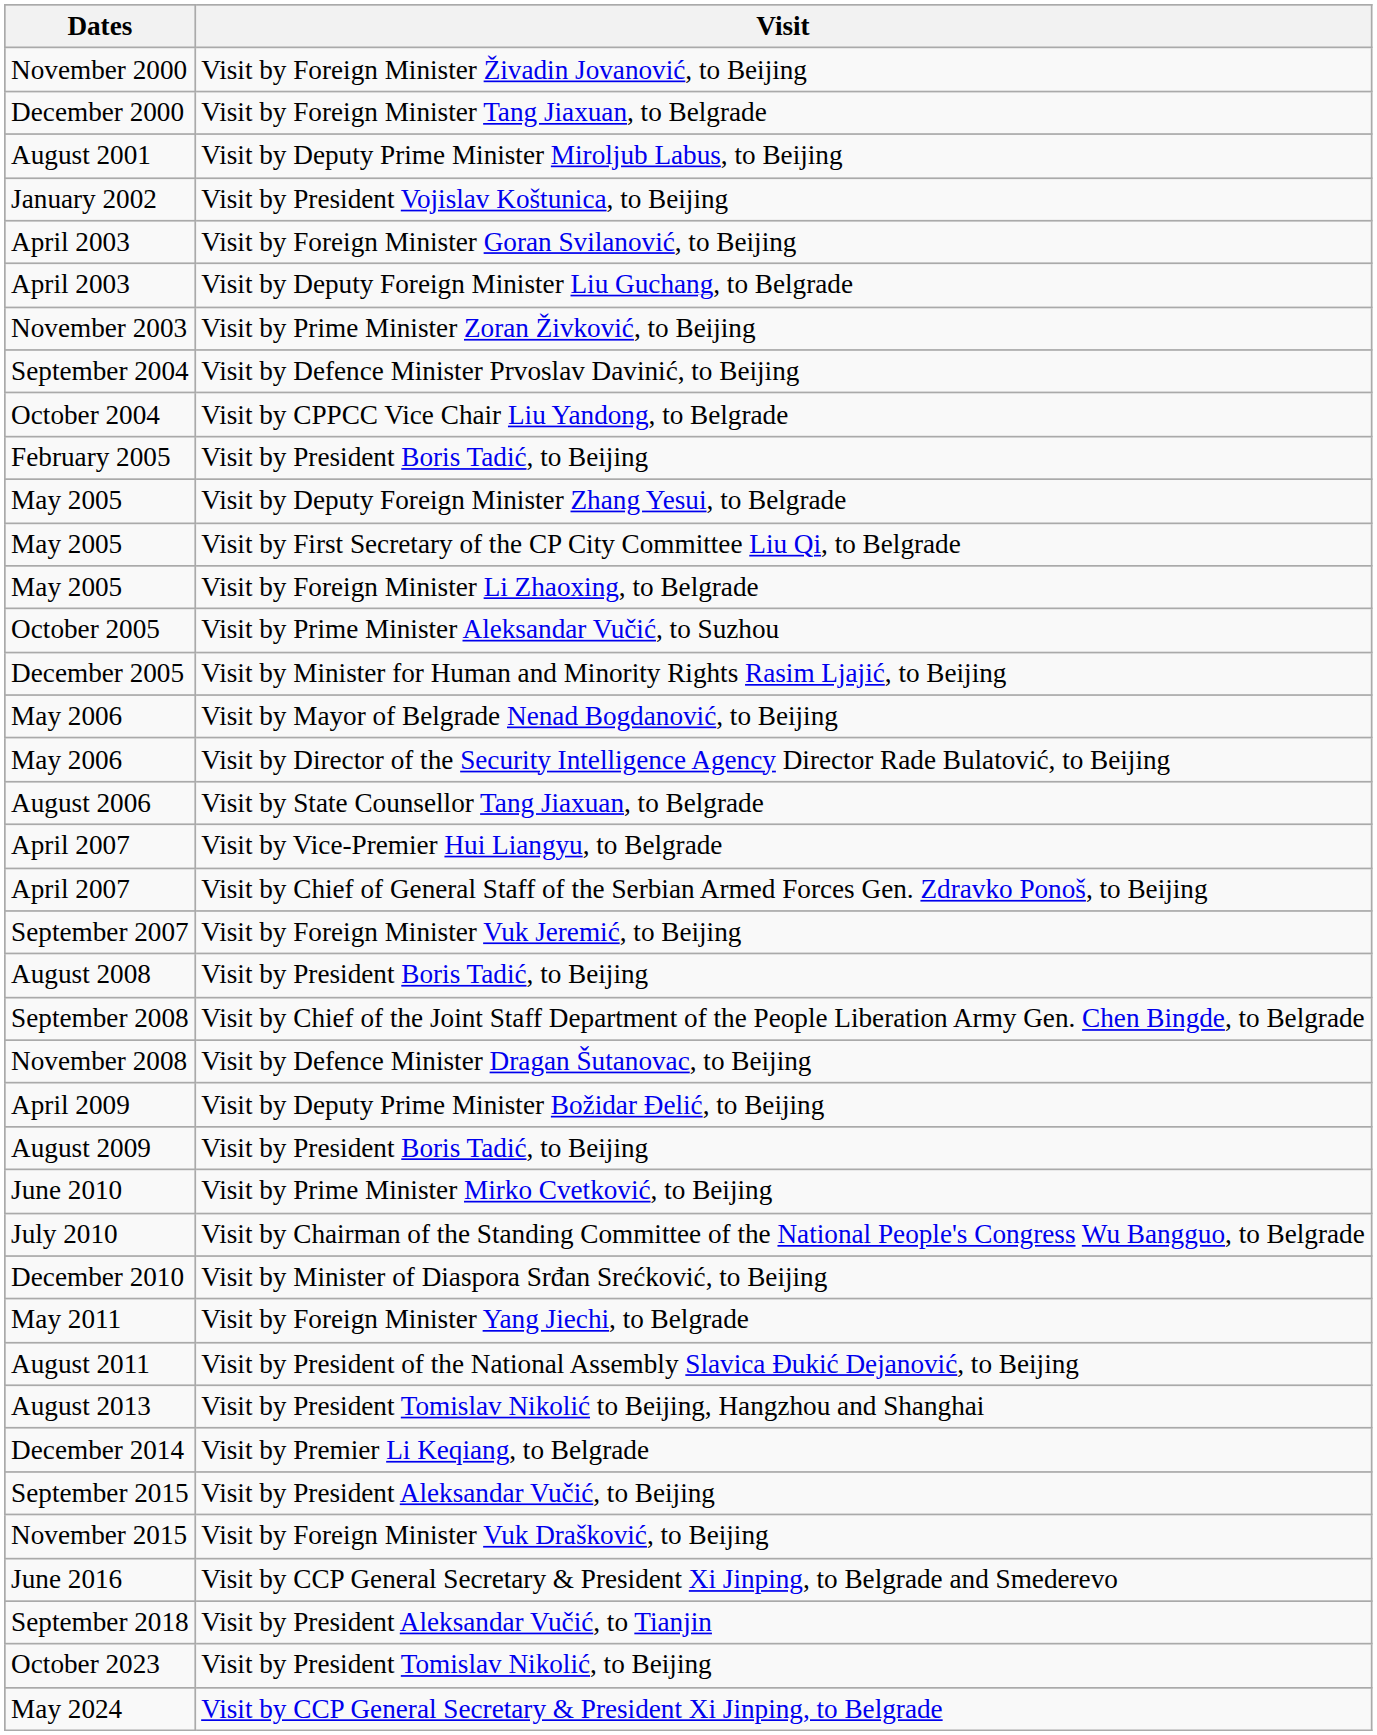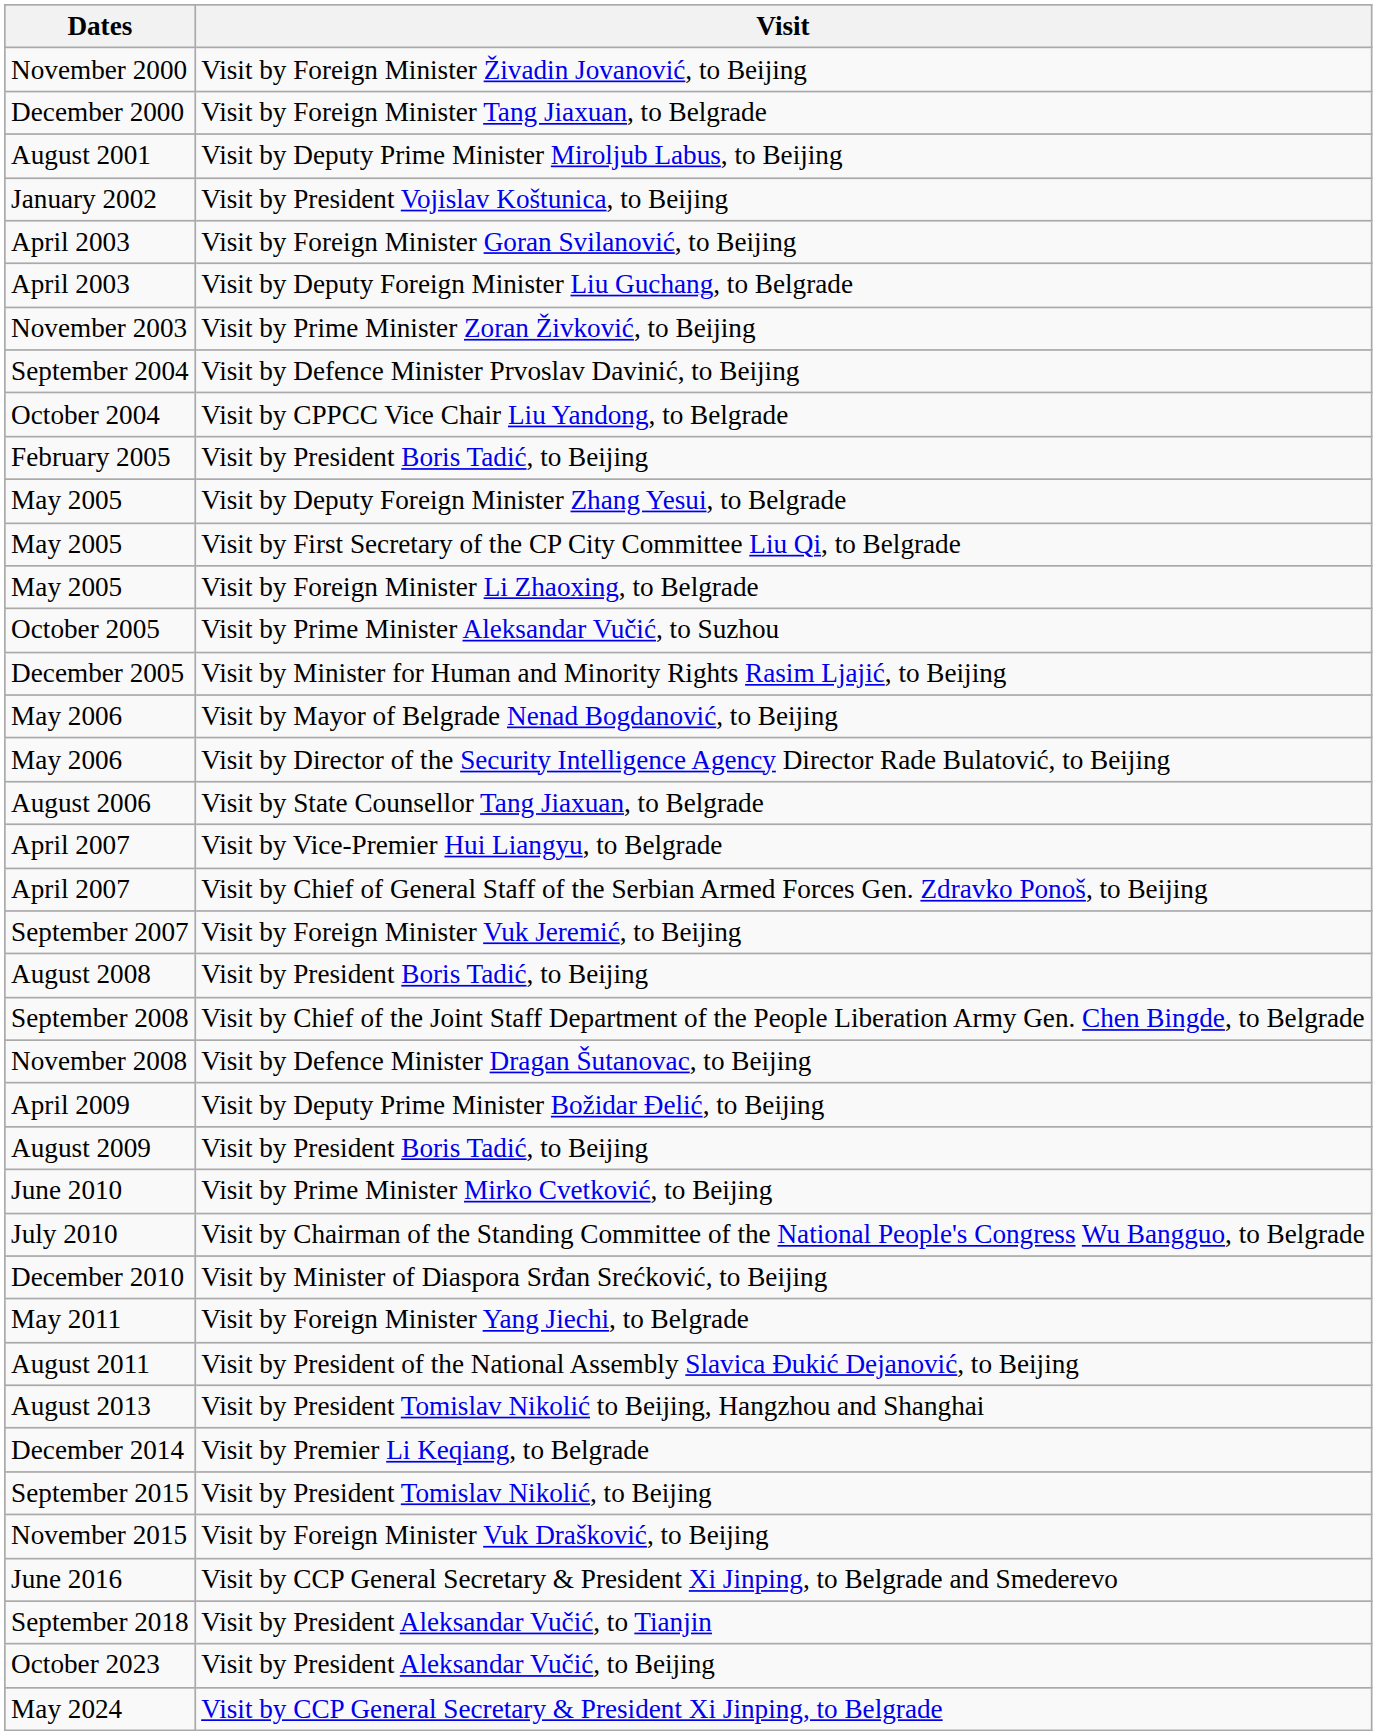(458, 1492) Visit by President Aleksandar Vučić, to Beijing -> (456, 1492) Visit by President Tomislav Nikolić, to Beijing
(456, 1665) Visit by President Tomislav Nikolić, to Beijing -> (458, 1665) Visit by President Aleksandar Vučić, to Beijing
